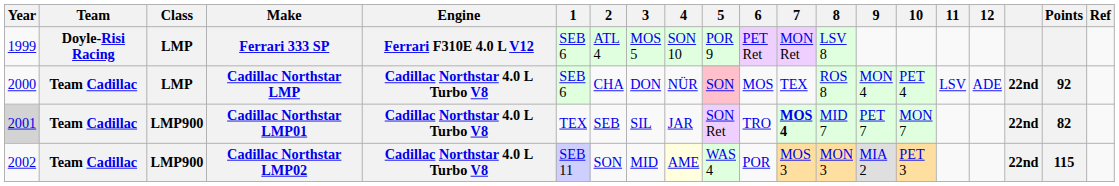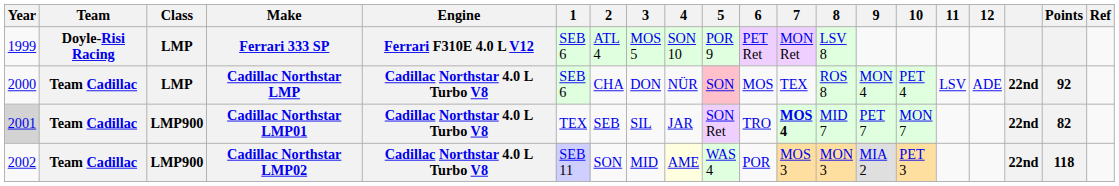(1064, 162) 115 -> (1064, 162) 118
